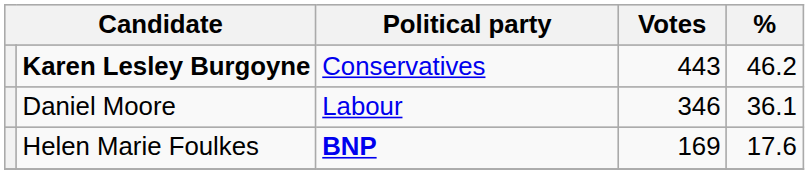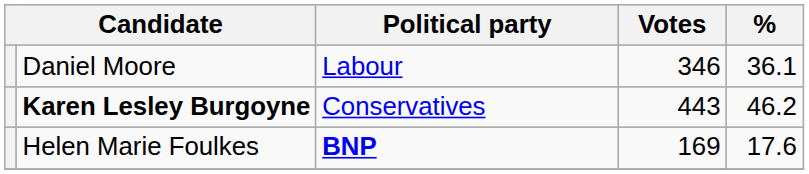rows swapped: (166, 65) <-> (99, 106)
